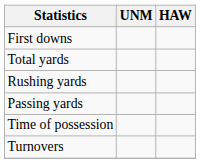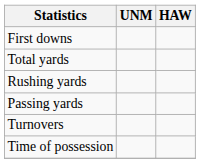rows swapped: (36, 147) <-> (60, 125)
